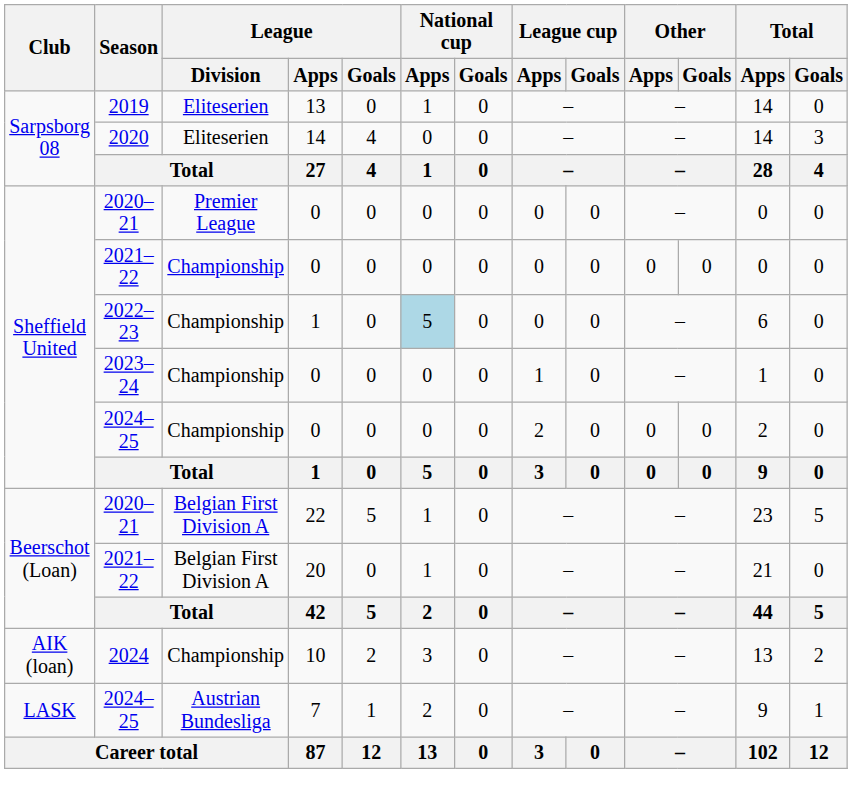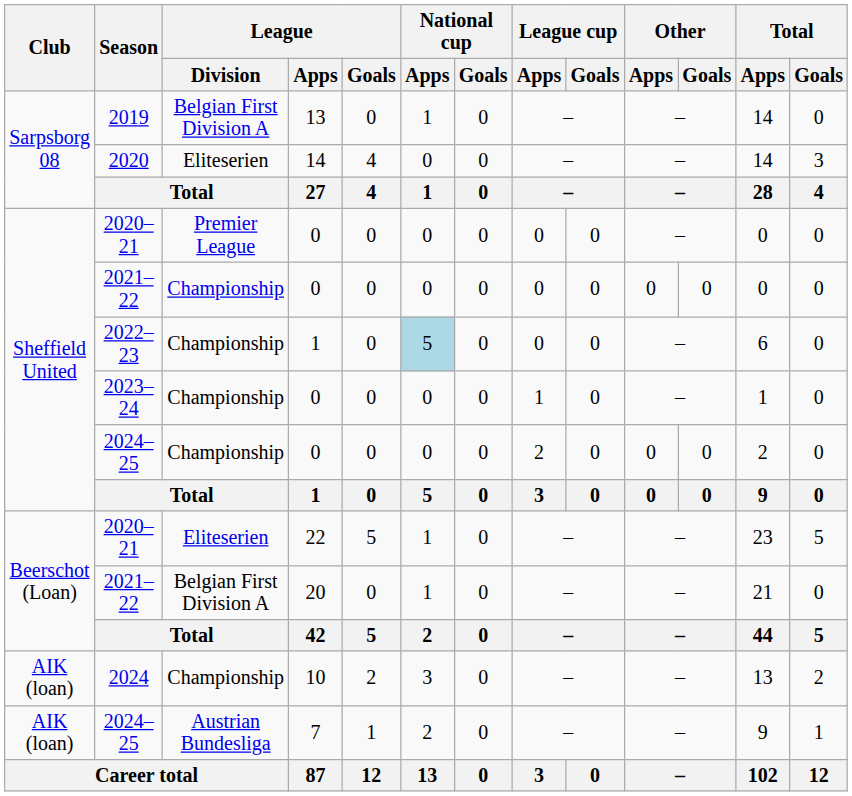(226, 106) Eliteserien -> (226, 117) Belgian First Division A
(226, 515) Belgian First Division A -> (226, 538) Eliteserien
(50, 709) LASK -> (50, 732) AIK (loan)
